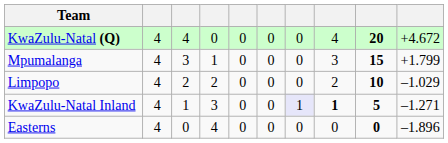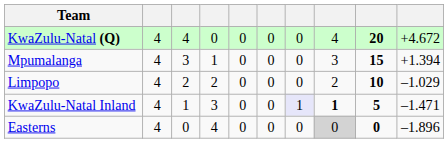(420, 60) +1.799 -> (420, 60) +1.394
(420, 104) –1.271 -> (420, 104) –1.471
(335, 127) no background -> (335, 127) lightgrey background
